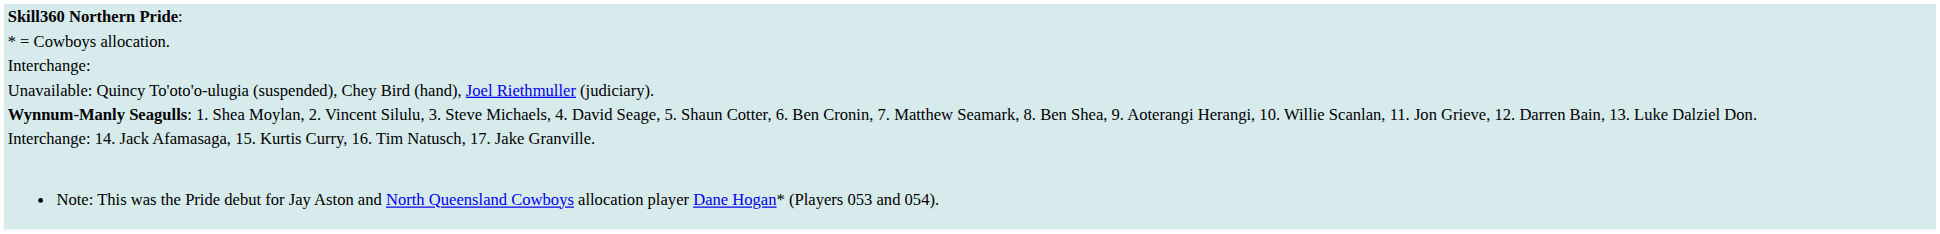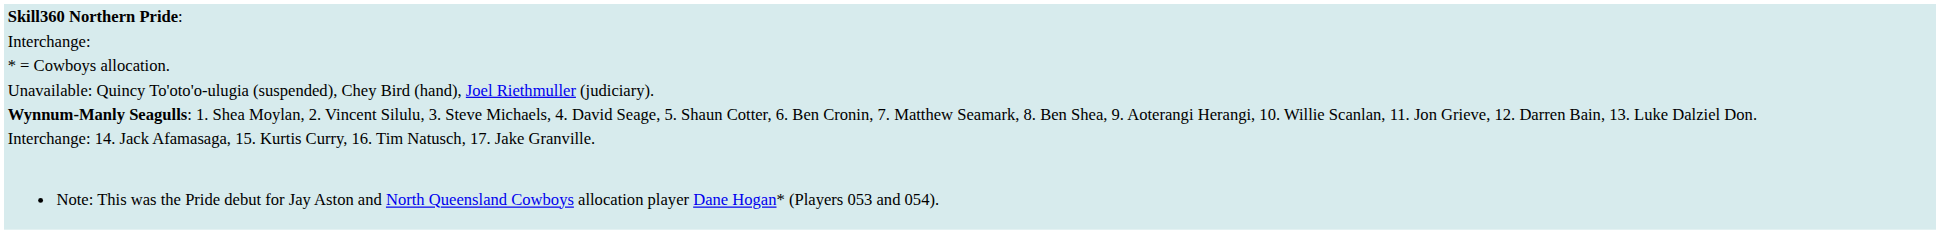(89, 41) * = Cowboys allocation. -> (49, 41) Interchange:
(49, 66) Interchange: -> (89, 66) * = Cowboys allocation.
